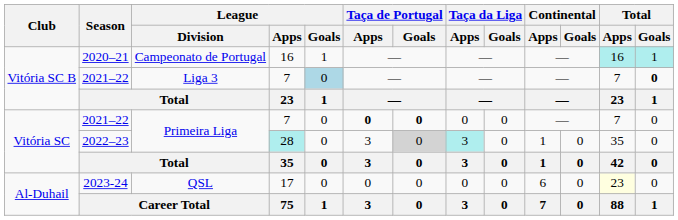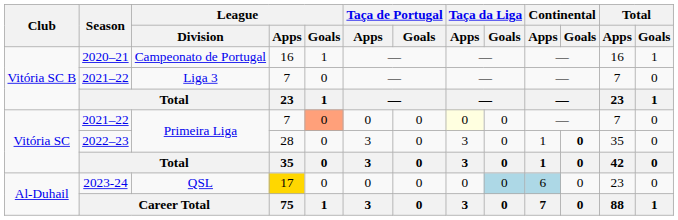(617, 57) paleturquoise background -> (617, 57) no background
(654, 57) paleturquoise background -> (654, 57) no background
(324, 78) lightblue background -> (324, 78) no background
(654, 78) bold -> (654, 78) normal
(324, 120) no background -> (324, 120) lightsalmon background
(368, 120) bold -> (368, 120) normal
(419, 120) bold -> (419, 120) normal
(465, 120) no background -> (465, 120) lightyellow background
(287, 141) paleturquoise background -> (287, 141) no background
(419, 141) lightgrey background -> (419, 141) no background
(465, 141) paleturquoise background -> (465, 141) no background
(580, 141) normal -> (580, 141) bold
(287, 183) no background -> (287, 183) gold background
(504, 183) no background -> (504, 183) lightblue background
(543, 183) no background -> (543, 183) lightblue background
(617, 183) lightyellow background -> (617, 183) no background
